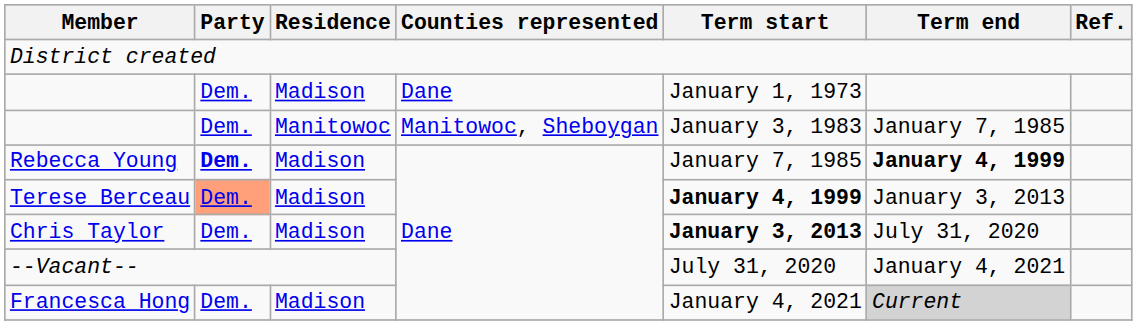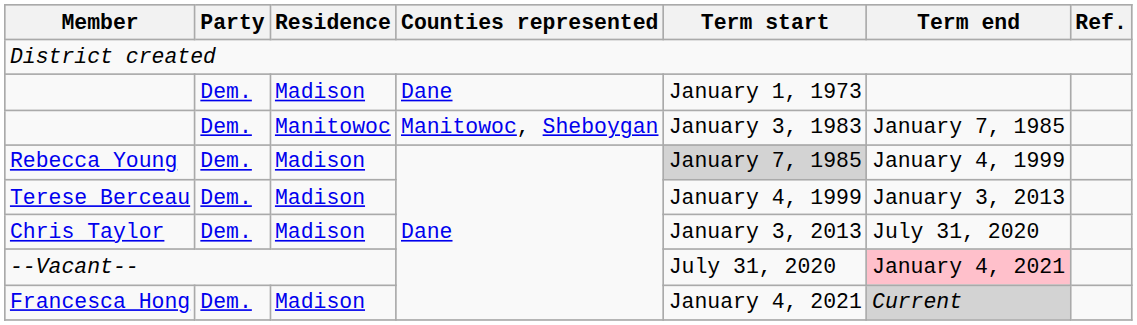(226, 162) bold -> (226, 162) normal
(765, 162) no background -> (765, 162) lightgrey background
(969, 162) bold -> (969, 162) normal
(226, 197) lightsalmon background -> (226, 197) no background
(765, 197) bold -> (765, 197) normal
(765, 232) bold -> (765, 232) normal
(969, 267) no background -> (969, 267) pink background
